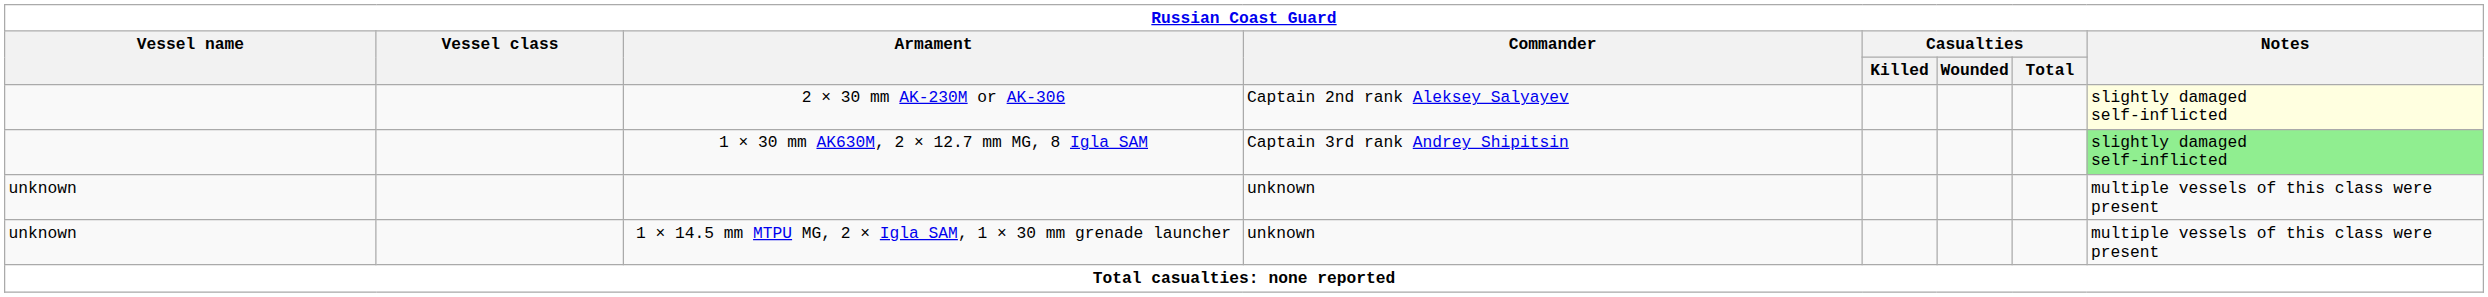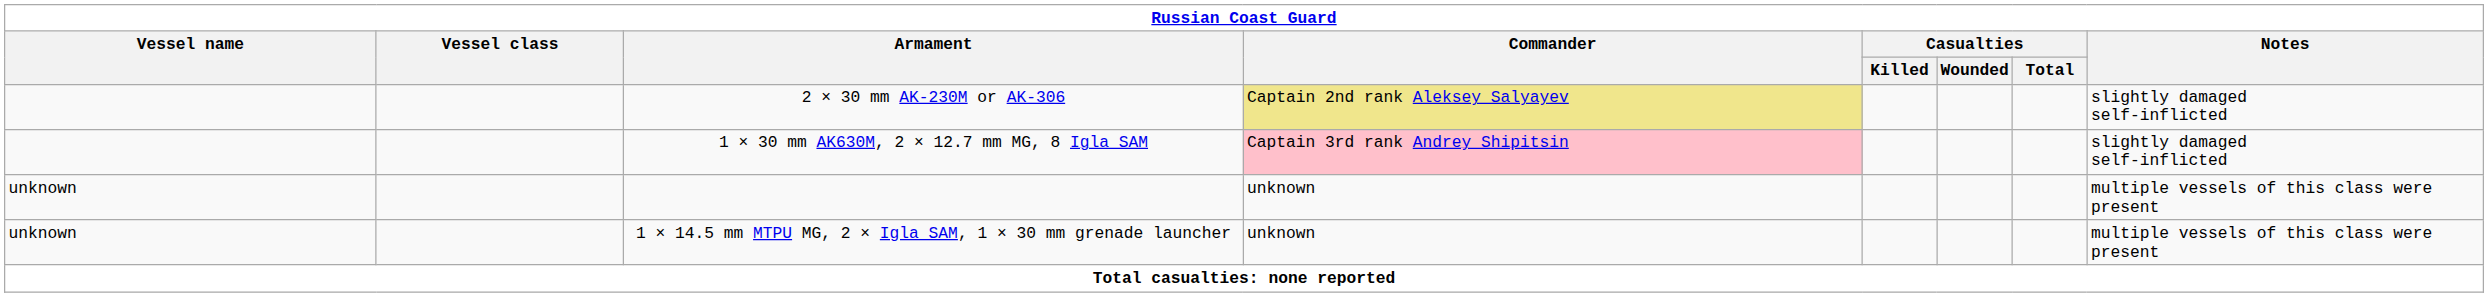(1408, 97) no background -> (1408, 97) khaki background
(2169, 107) lightyellow background -> (2169, 107) no background
(1408, 143) no background -> (1408, 143) pink background
(2169, 152) lightgreen background -> (2169, 152) no background
